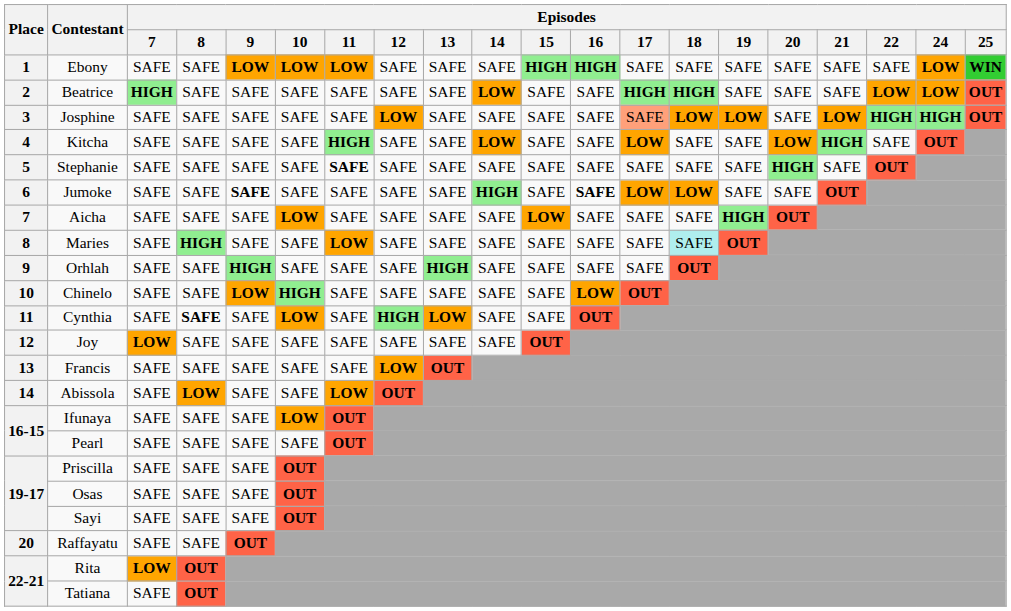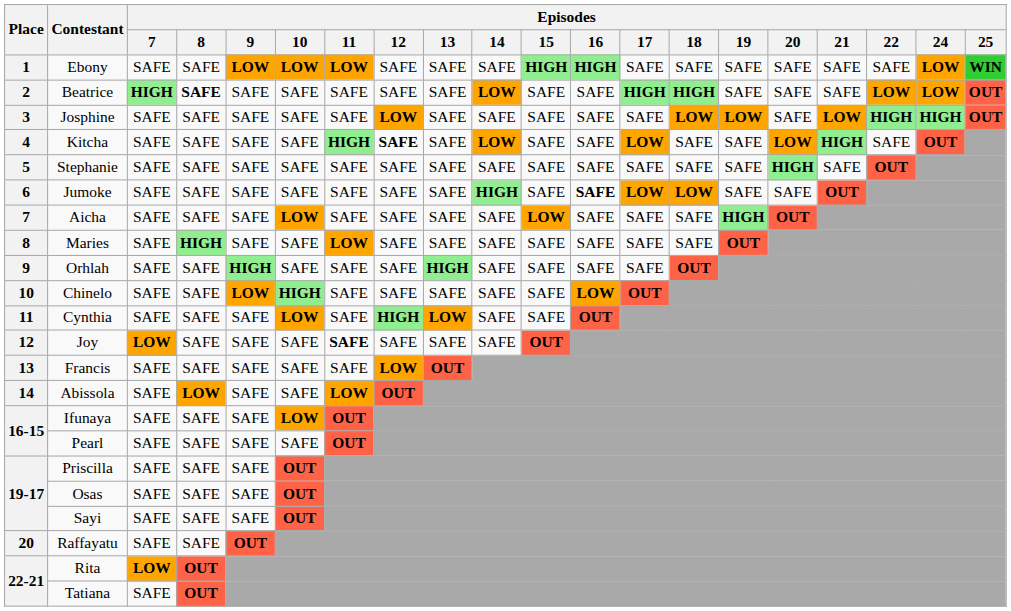(201, 91) normal -> (201, 91) bold
(645, 117) lightsalmon background -> (645, 117) no background
(398, 142) normal -> (398, 142) bold
(349, 167) bold -> (349, 167) normal
(250, 192) bold -> (250, 192) normal
(694, 242) paleturquoise background -> (694, 242) no background
(201, 317) bold -> (201, 317) normal
(349, 342) normal -> (349, 342) bold
